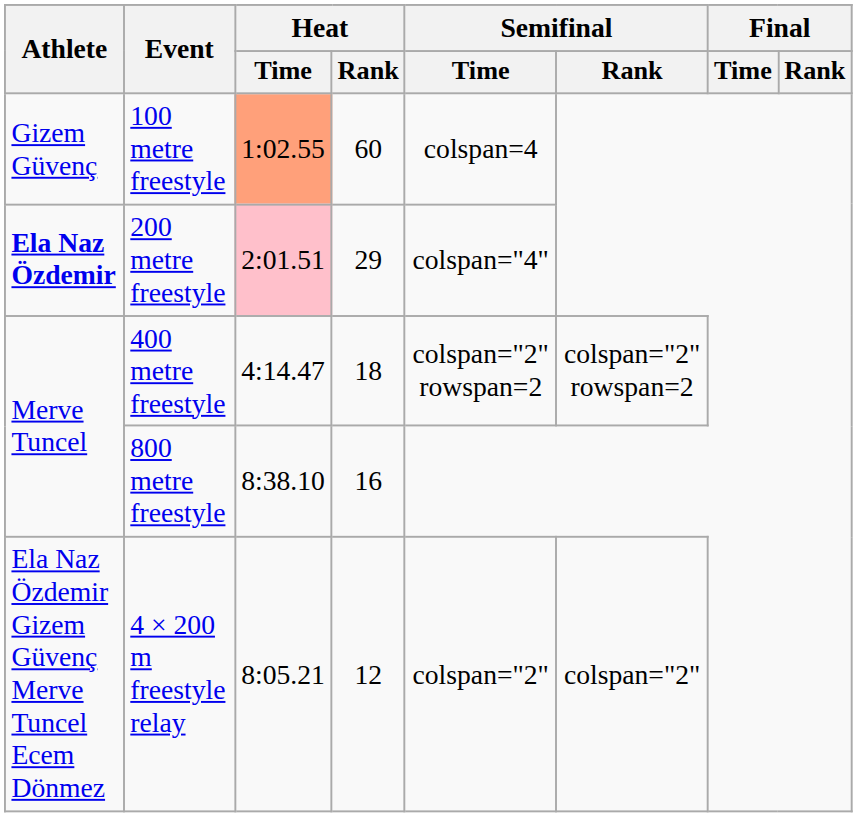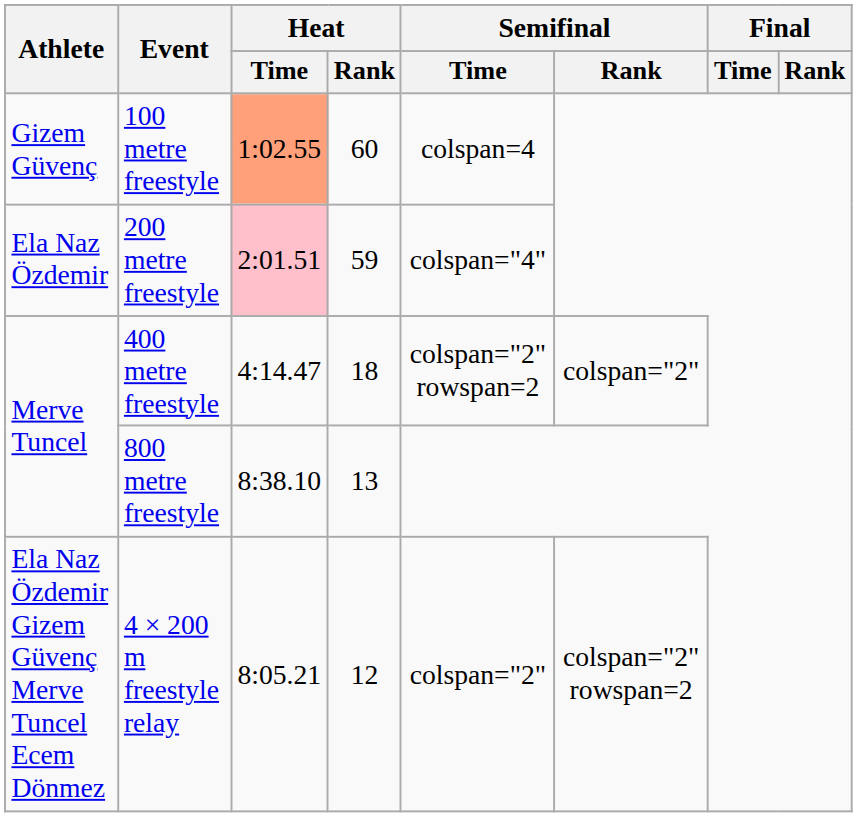(64, 259) bold -> (60, 259) normal
(368, 259) 29 -> (364, 259) 59
(632, 370) colspan="2" rowspan=2 -> (631, 370) colspan="2"
(368, 481) 16 -> (364, 481) 13
(632, 674) colspan="2" -> (631, 674) colspan="2" rowspan=2
